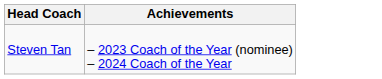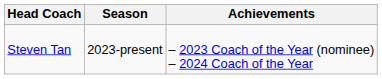+ column: (125, 14)
